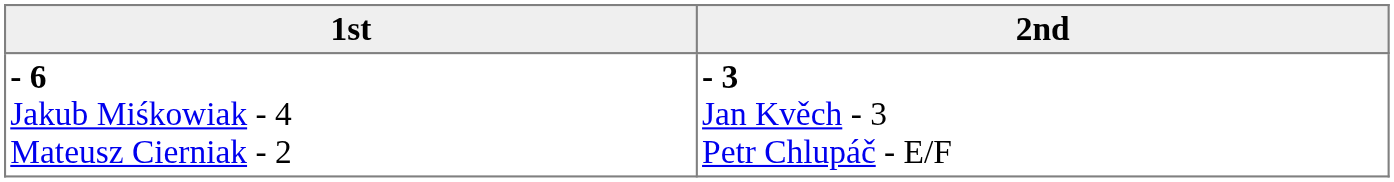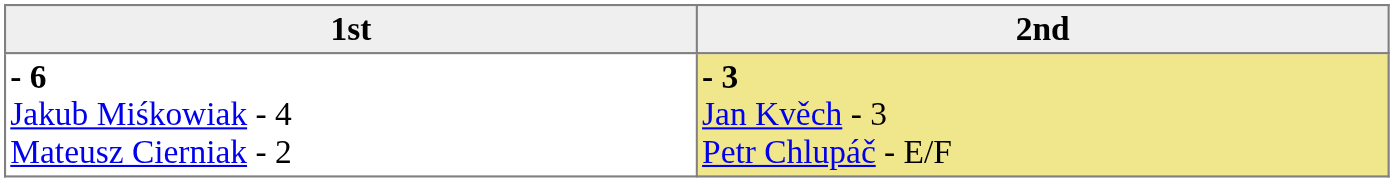(827, 114) no background -> (827, 114) khaki background
